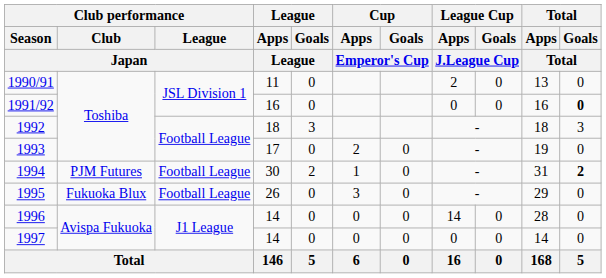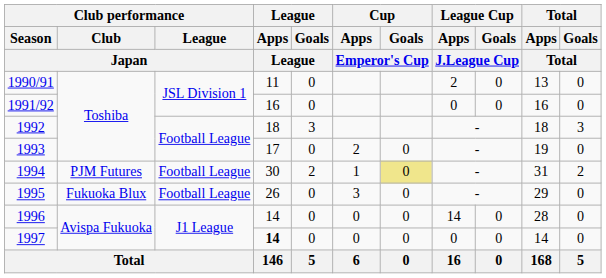(580, 104) bold -> (580, 104) normal
(406, 171) no background -> (406, 171) khaki background
(580, 171) bold -> (580, 171) normal
(272, 238) normal -> (272, 238) bold
